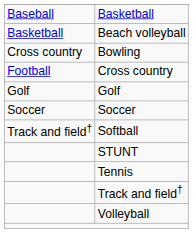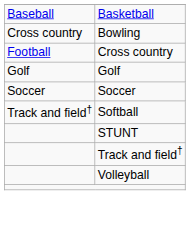- row: (142, 33)
- row: (115, 171)
